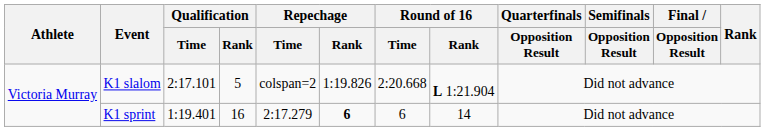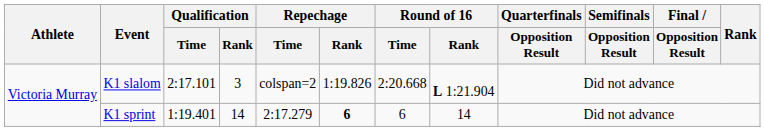(238, 84) 5 -> (238, 84) 3
(238, 115) 16 -> (238, 115) 14
